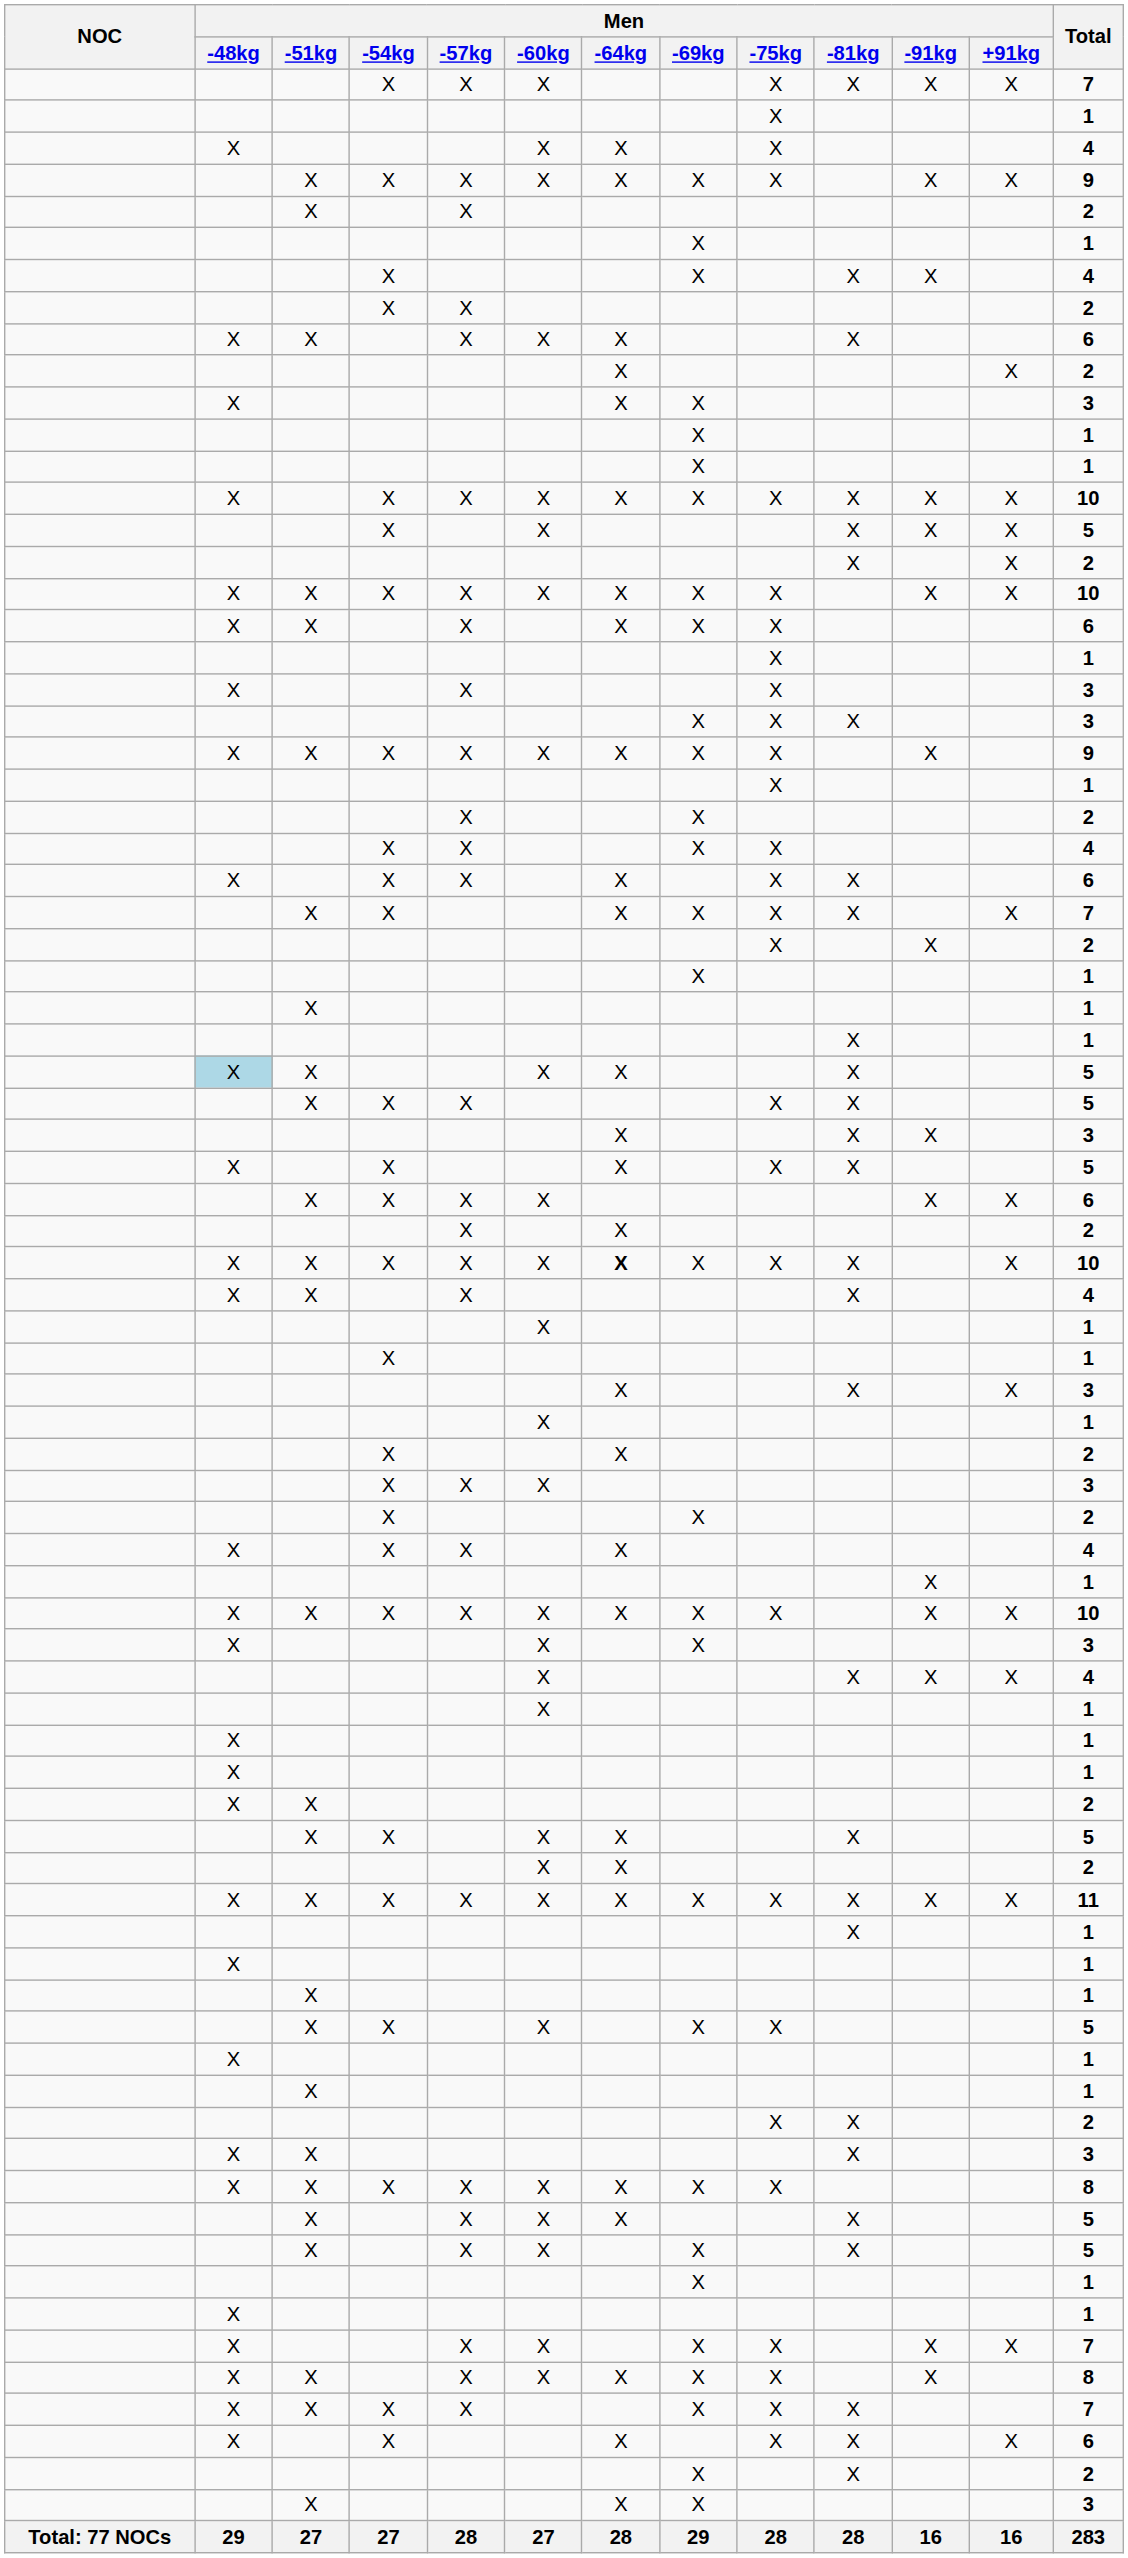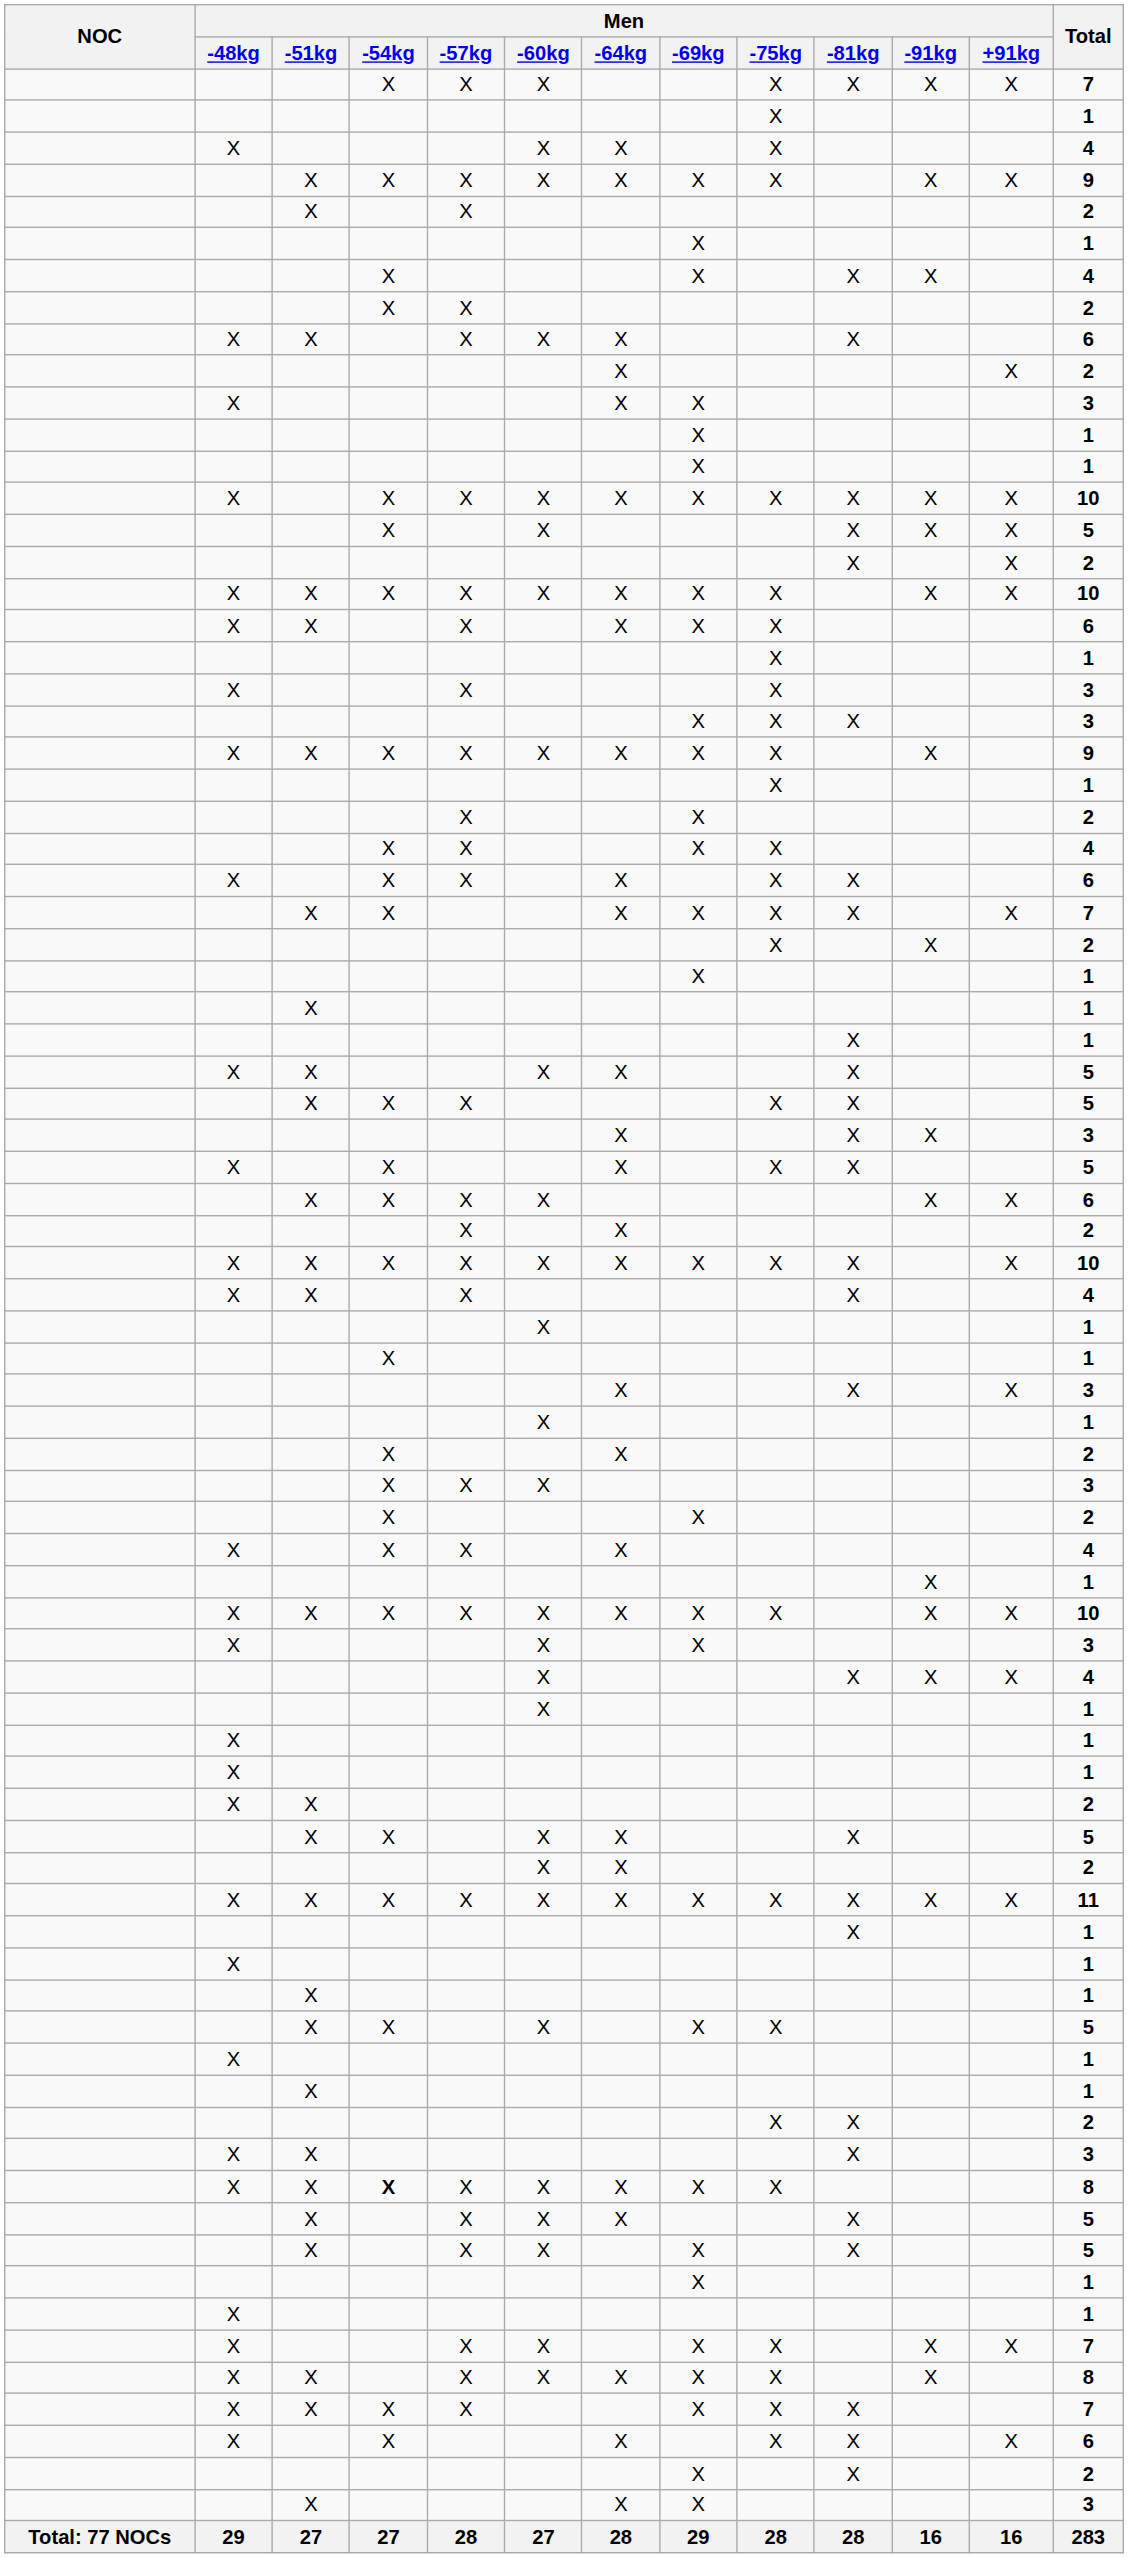(234, 1072) lightblue background -> (234, 1072) no background
(621, 1263) bold -> (621, 1263) normal
(388, 2187) normal -> (388, 2187) bold
